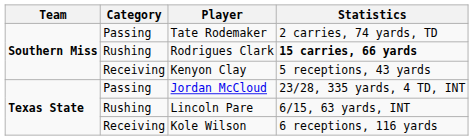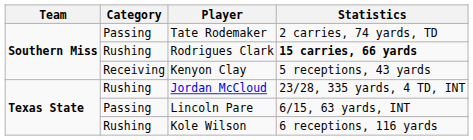(127, 89) Passing -> (127, 89) Rushing
(127, 107) Rushing -> (127, 107) Passing
(134, 126) Receiving -> (127, 126) Rushing
